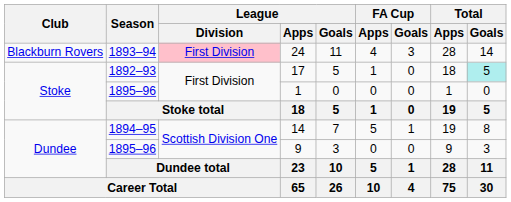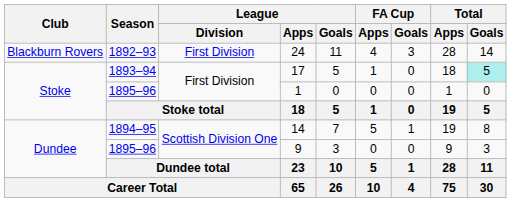(132, 52) 1893–94 -> (132, 52) 1892–93
(219, 52) pink background -> (219, 52) no background
(132, 71) 1892–93 -> (132, 71) 1893–94
